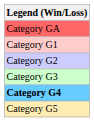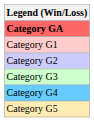(33, 28) normal -> (35, 28) bold
(34, 92) bold -> (32, 92) normal
